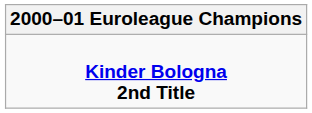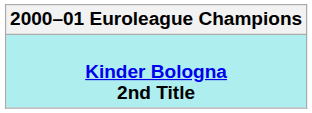(156, 81) no background -> (156, 81) paleturquoise background
